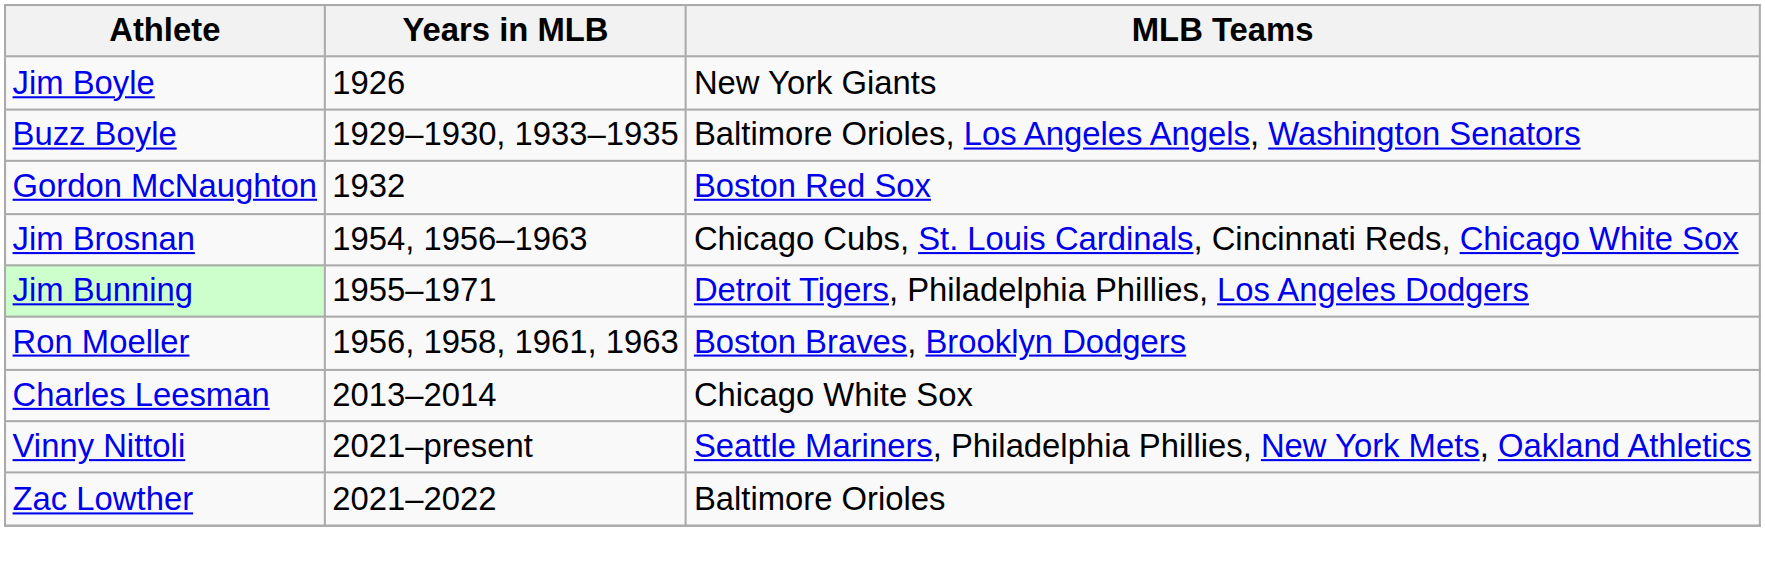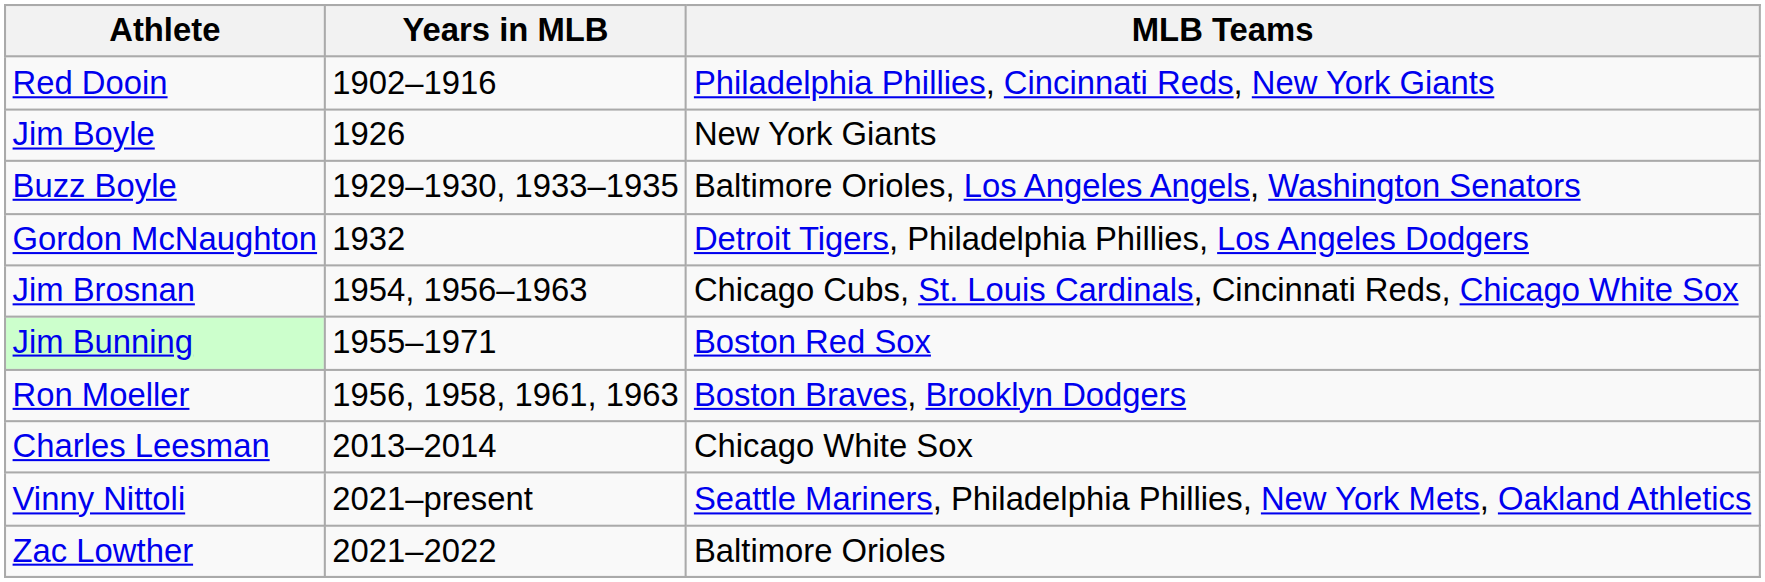+ row: (90, 82)
(812, 186) Boston Red Sox -> (1111, 238) Detroit Tigers, Philadelphia Phillies, Los Angeles Dodgers
(1111, 290) Detroit Tigers, Philadelphia Phillies, Los Angeles Dodgers -> (812, 342) Boston Red Sox
